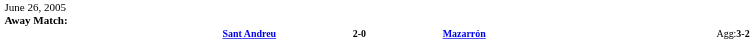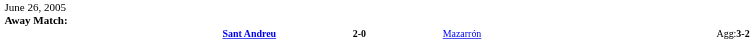(464, 34) bold -> (462, 34) normal
